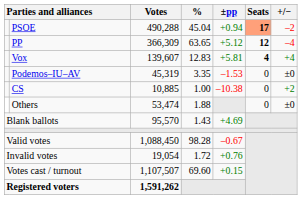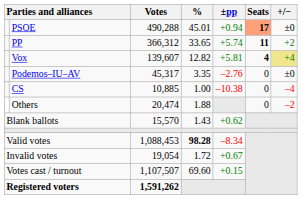(200, 27) 45.04 -> (200, 27) 45.01
(290, 27) –2 -> (290, 27) ±0
(163, 43) 366,309 -> (163, 43) 366,312
(200, 43) 63.65 -> (200, 43) 33.65
(231, 43) +5.12 -> (231, 43) +5.74
(264, 43) 12 -> (264, 43) 11
(290, 43) –4 -> (290, 43) +2
(200, 58) 12.83 -> (200, 58) 12.82
(290, 58) no background -> (290, 58) khaki background
(165, 74) 45,319 -> (165, 74) 45,317
(232, 74) –1.53 -> (232, 74) –2.76
(290, 89) +2 -> (290, 89) –4
(165, 105) 53,474 -> (165, 105) 20,474
(290, 105) ±0 -> (290, 105) –2
(165, 120) 95,570 -> (165, 120) 15,570
(231, 120) +4.69 -> (231, 120) +0.62
(159, 140) 1,088,450 -> (159, 140) 1,088,453
(200, 140) normal -> (200, 140) bold
(232, 140) –0.67 -> (232, 140) –8.34
(231, 156) +0.76 -> (231, 156) +0.67
